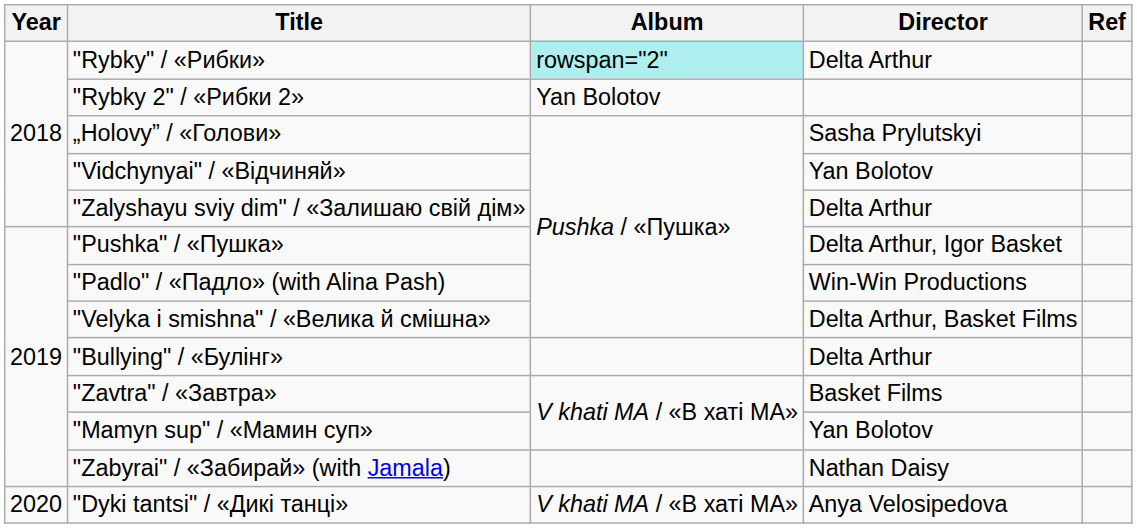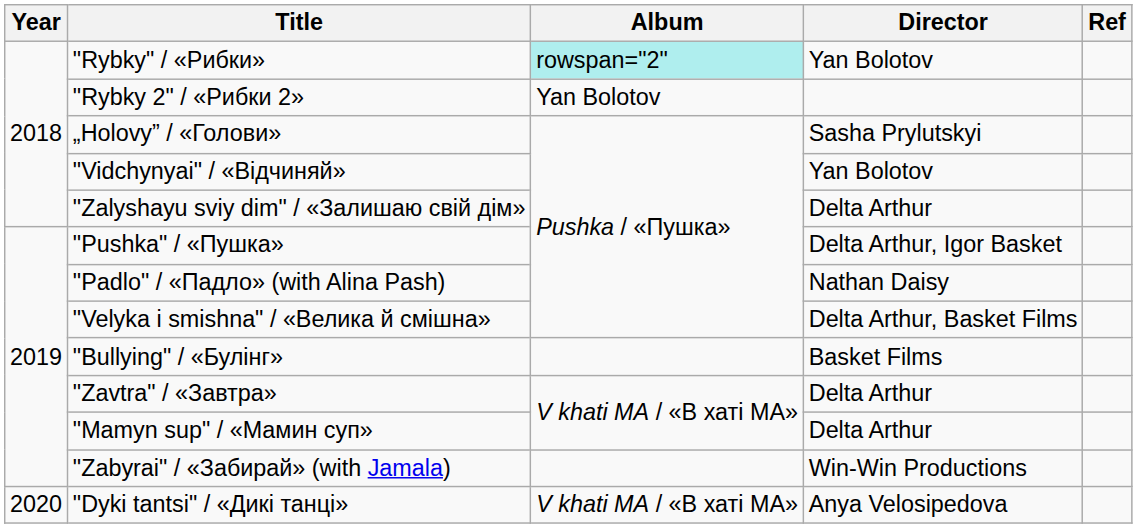(870, 60) Delta Arthur -> (871, 60) Yan Bolotov
(918, 282) Win-Win Productions -> (879, 282) Nathan Daisy
(870, 356) Delta Arthur -> (876, 356) Basket Films
(876, 393) Basket Films -> (870, 393) Delta Arthur
(871, 430) Yan Bolotov -> (870, 430) Delta Arthur
(879, 467) Nathan Daisy -> (918, 467) Win-Win Productions
